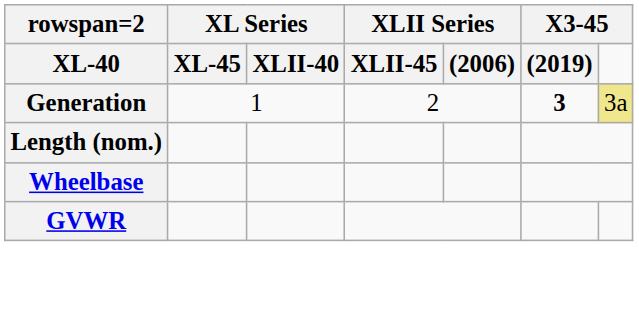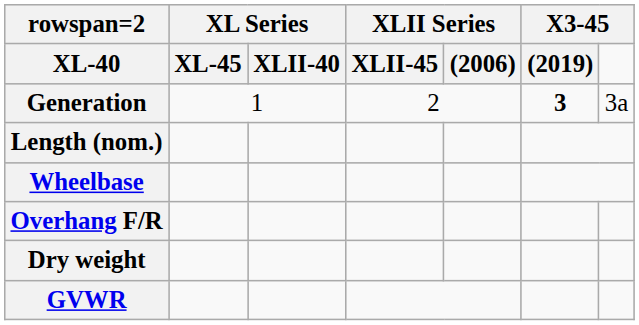(616, 102) khaki background -> (616, 102) no background
+ row: (87, 220)
+ row: (87, 260)
